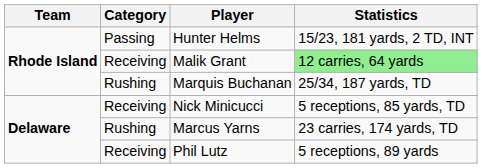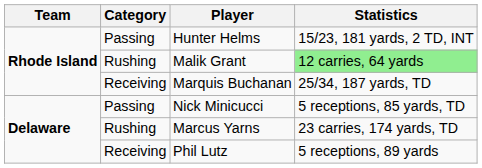(135, 61) Receiving -> (130, 61) Rushing
(130, 83) Rushing -> (135, 83) Receiving
(135, 106) Receiving -> (129, 106) Passing
